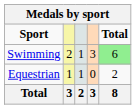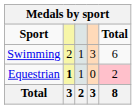(115, 54) lightgreen background -> (115, 54) no background
(69, 73) normal -> (69, 73) bold
(115, 73) no background -> (115, 73) pink background
